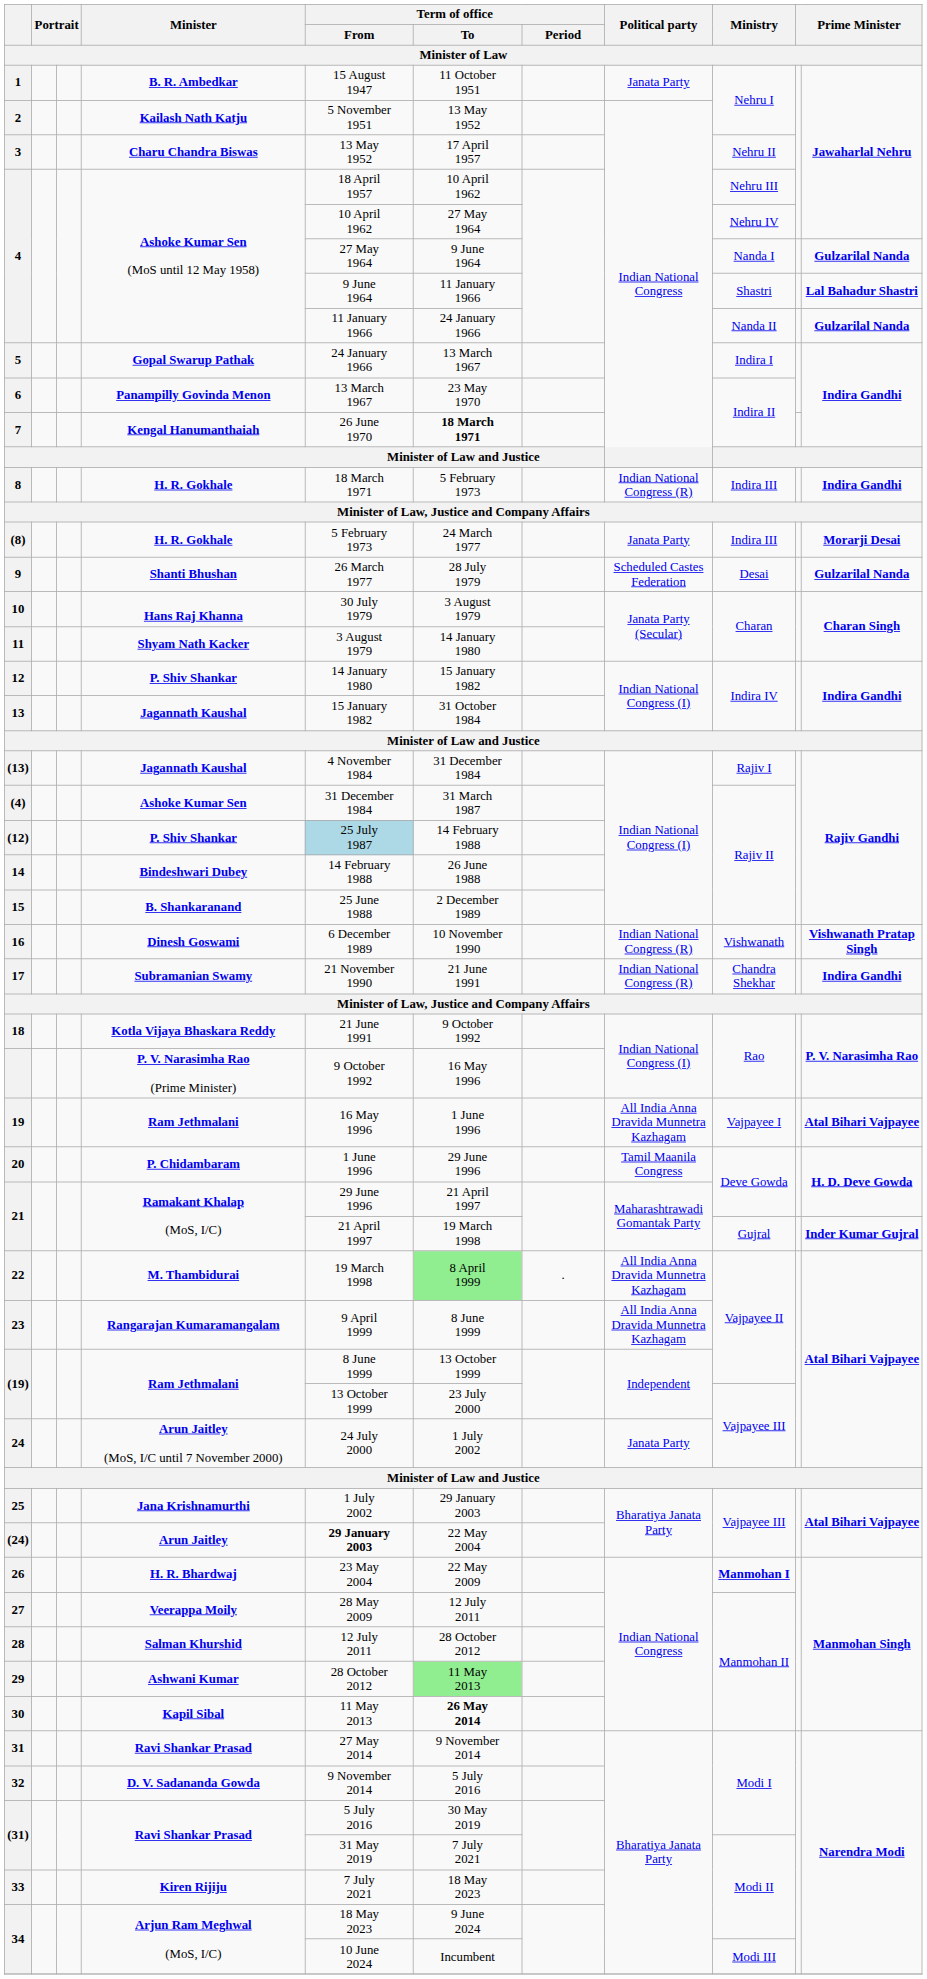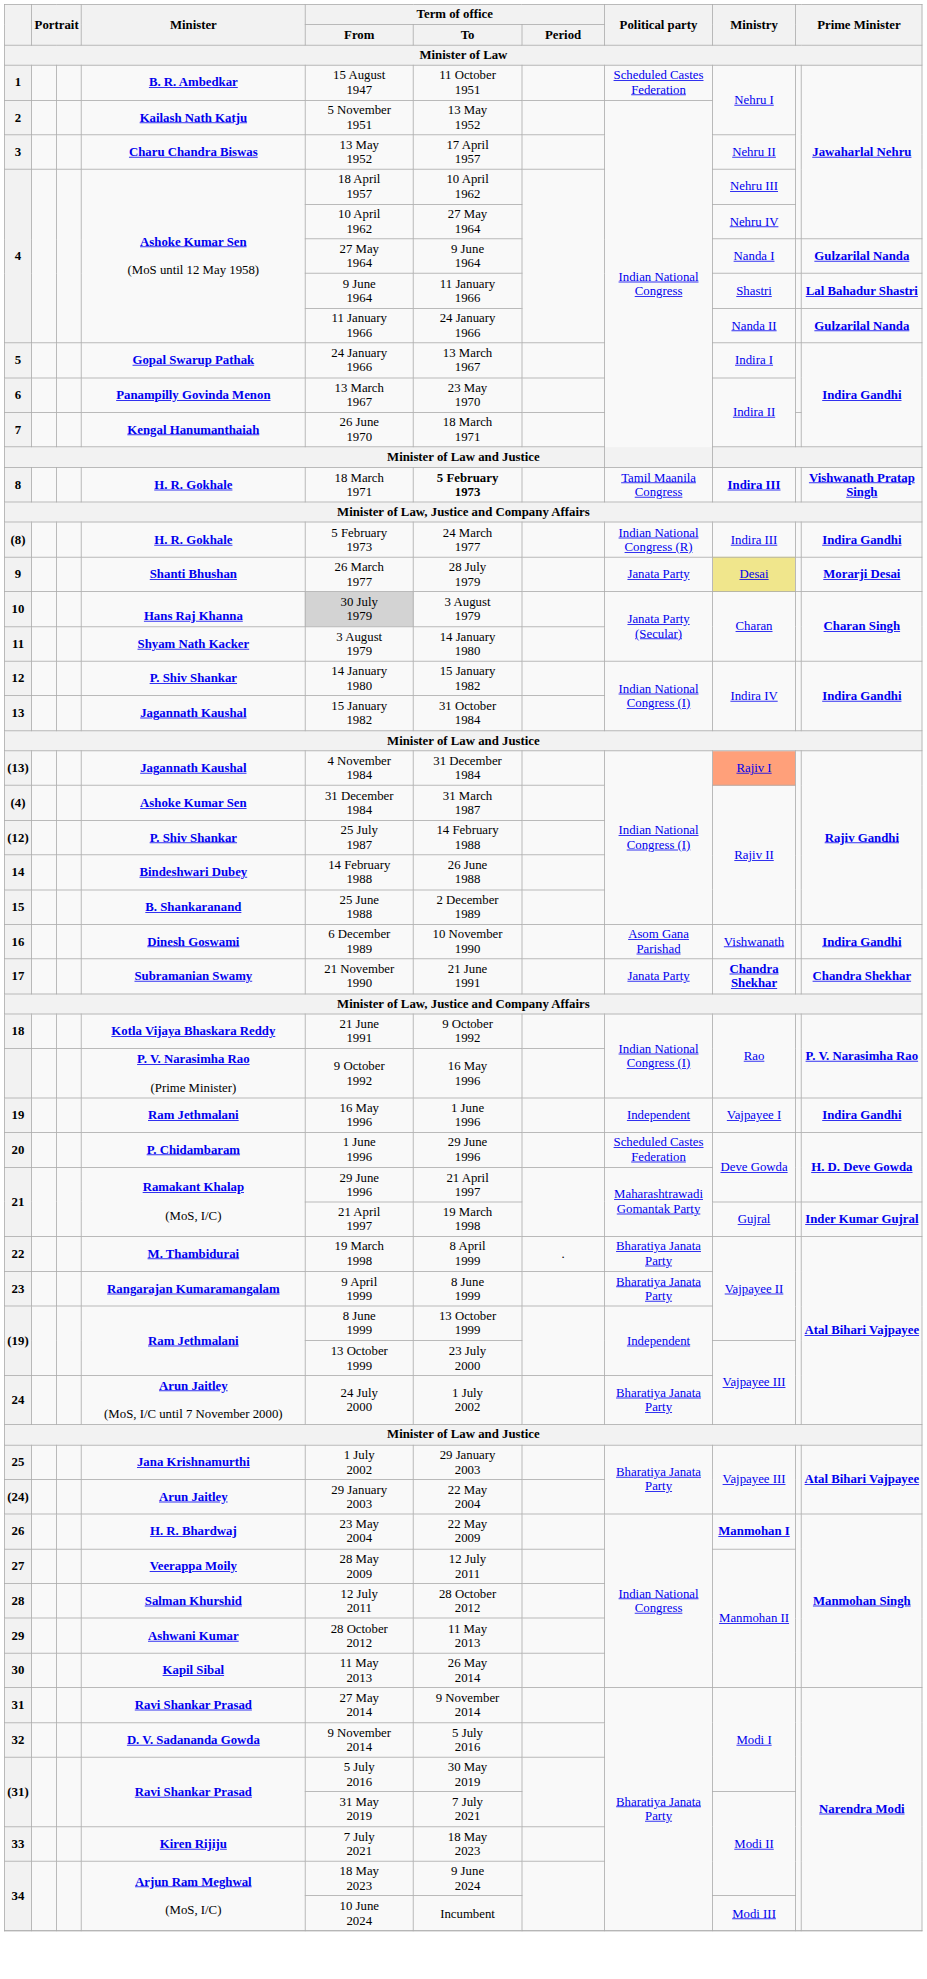(659, 82) Janata Party -> (659, 82) Scheduled Castes Federation
(468, 429) bold -> (468, 429) normal
(468, 484) normal -> (468, 484) bold
(659, 484) Indian National Congress (R) -> (659, 484) Tamil Maanila Congress
(754, 484) normal -> (754, 484) bold
(862, 484) Indira Gandhi -> (862, 484) Vishwanath Pratap Singh
(659, 539) Janata Party -> (659, 539) Indian National Congress (R)
(862, 539) Morarji Desai -> (862, 539) Indira Gandhi
(659, 574) Scheduled Castes Federation -> (659, 574) Janata Party
(754, 574) no background -> (754, 574) khaki background
(862, 574) Gulzarilal Nanda -> (862, 574) Morarji Desai
(359, 609) no background -> (359, 609) lightgrey background
(754, 768) no background -> (754, 768) lightsalmon background
(359, 837) lightblue background -> (359, 837) no background
(659, 941) Indian National Congress (R) -> (659, 941) Asom Gana Parishad
(862, 941) Vishwanath Pratap Singh -> (862, 941) Indira Gandhi
(659, 976) Indian National Congress (R) -> (659, 976) Janata Party
(754, 976) normal -> (754, 976) bold
(862, 976) Indira Gandhi -> (862, 976) Chandra Shekhar
(659, 1122) All India Anna Dravida Munnetra Kazhagam -> (659, 1115) Independent
(862, 1122) Atal Bihari Vajpayee -> (862, 1115) Indira Gandhi
(659, 1164) Tamil Maanila Congress -> (659, 1149) Scheduled Castes Federation
(468, 1275) lightgreen background -> (468, 1254) no background
(659, 1275) All India Anna Dravida Munnetra Kazhagam -> (659, 1254) Bharatiya Janata Party
(659, 1324) All India Anna Dravida Munnetra Kazhagam -> (659, 1288) Bharatiya Janata Party
(659, 1443) Janata Party -> (659, 1400) Bharatiya Janata Party
(359, 1540) bold -> (359, 1496) normal
(468, 1678) lightgreen background -> (468, 1635) no background
(468, 1713) bold -> (468, 1670) normal
